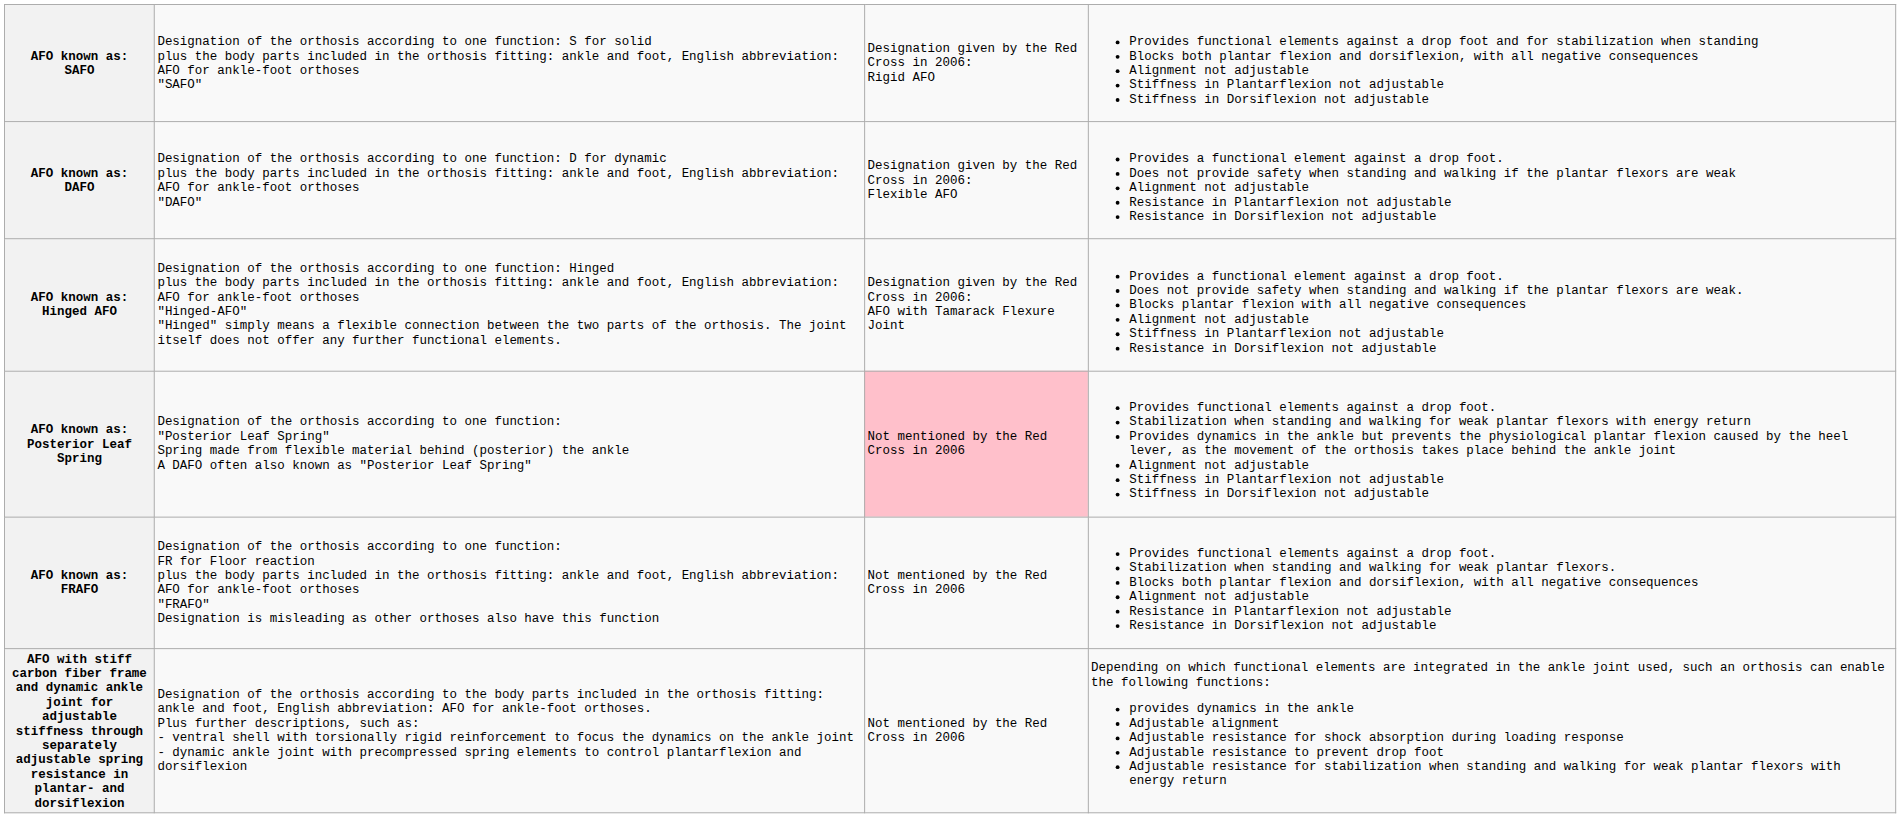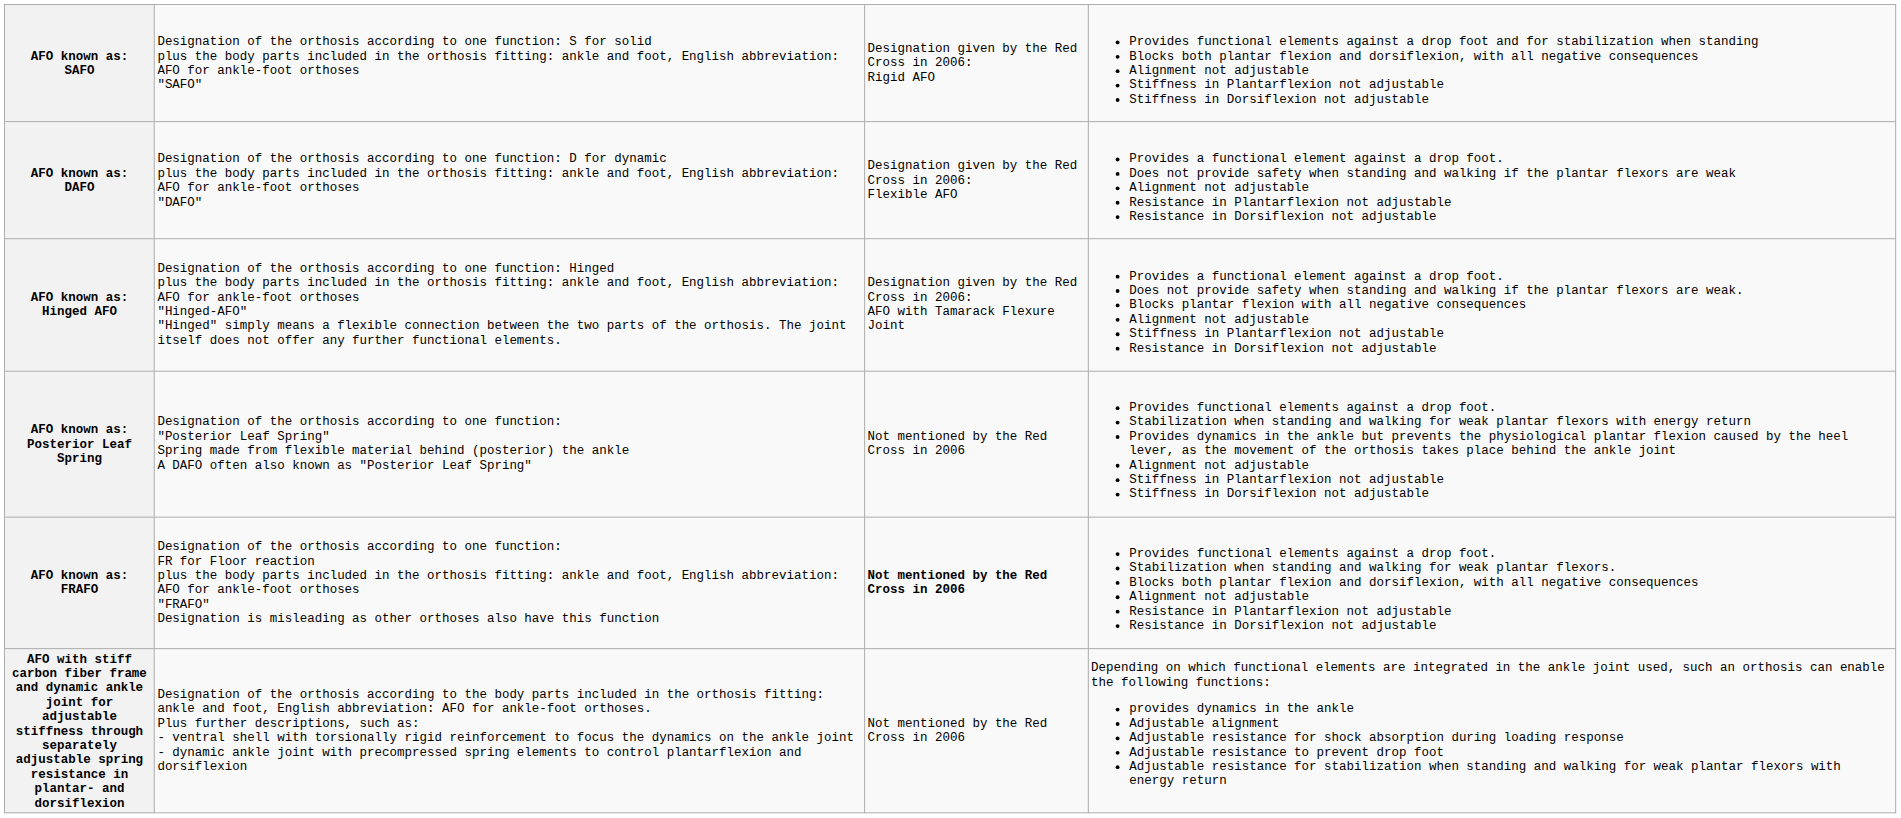(957, 444) pink background -> (957, 444) no background
(957, 583) normal -> (957, 583) bold
